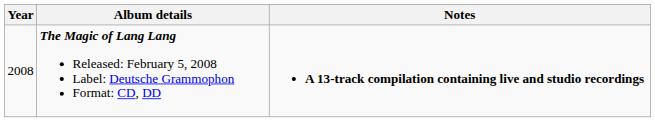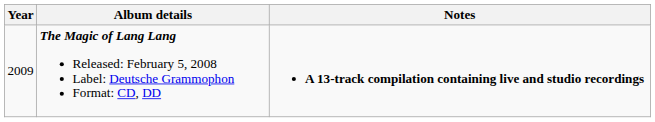(21, 70) 2008 -> (21, 70) 2009
